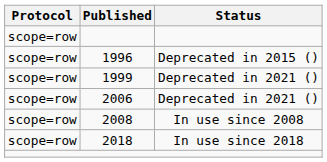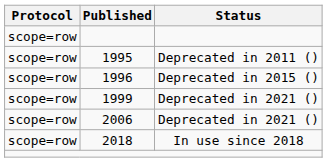+ row: (42, 57)
- row: (42, 119)
